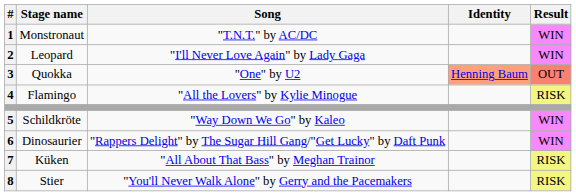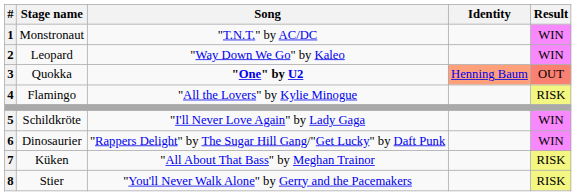(268, 54) "I'll Never Love Again" by Lady Gaga -> (268, 54) "Way Down We Go" by Kaleo
(268, 74) normal -> (268, 74) bold
(268, 120) "Way Down We Go" by Kaleo -> (268, 120) "I'll Never Love Again" by Lady Gaga
